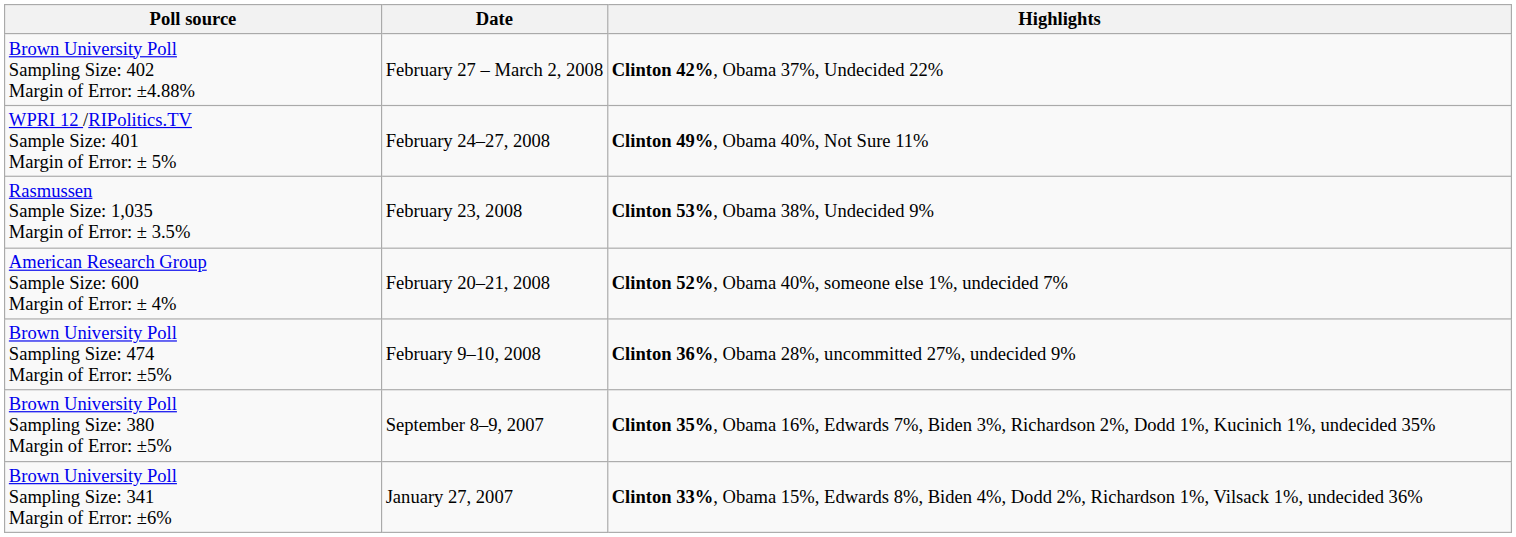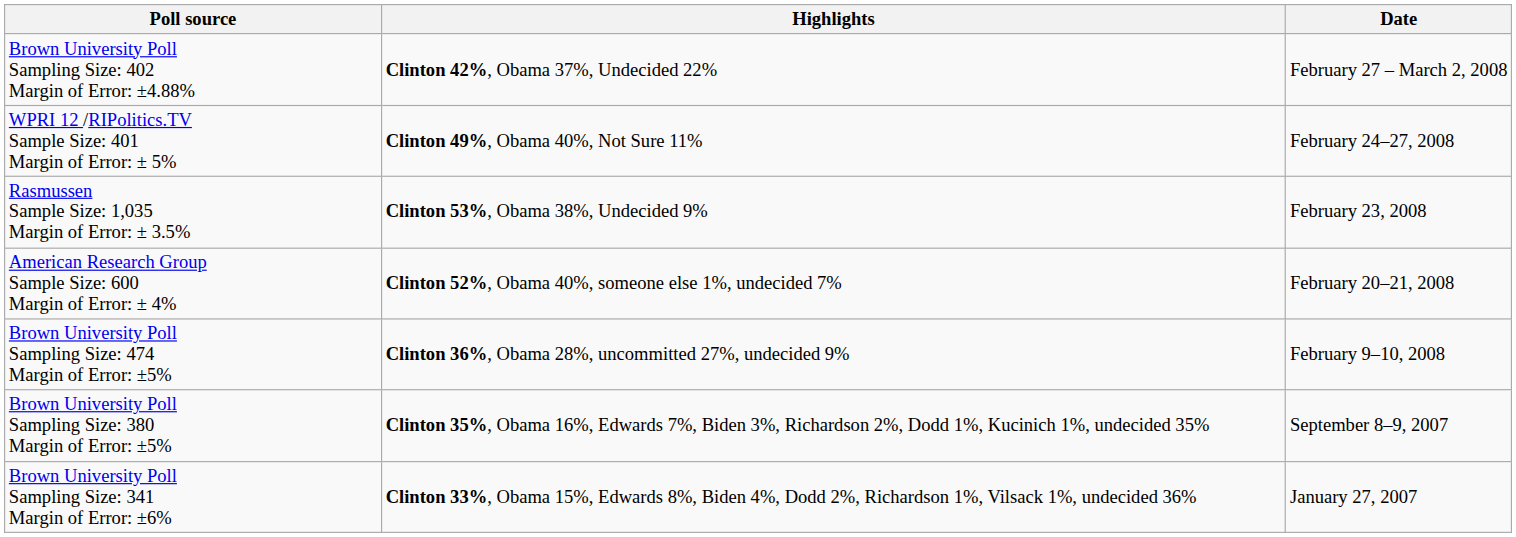columns swapped: (494, 19) <-> (1060, 19)
